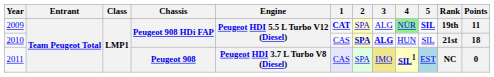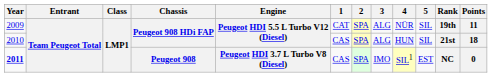(341, 25) bold -> (341, 25) normal
(407, 25) lightgreen background -> (404, 25) no background
(428, 25) bold -> (426, 25) normal
(362, 39) bold -> (361, 39) normal
(384, 39) bold -> (382, 39) normal
(15, 59) normal -> (15, 59) bold
(341, 59) lavender background -> (341, 59) no background
(384, 59) khaki background -> (382, 59) no background
(407, 59) bold -> (404, 59) normal
(428, 59) lightblue background -> (426, 59) no background
